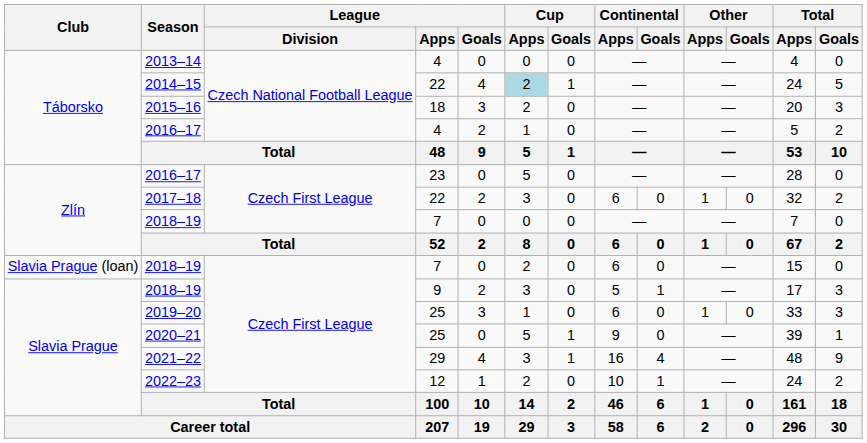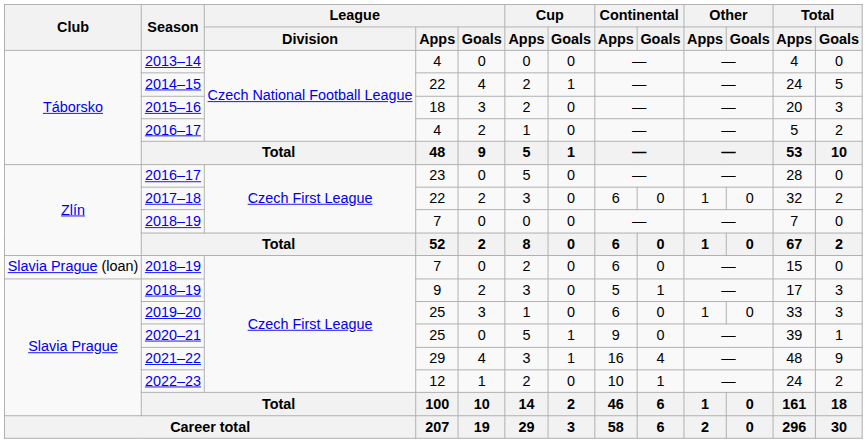(526, 84) lightblue background -> (526, 84) no background
